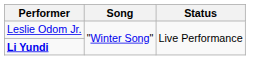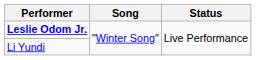(44, 29) normal -> (47, 29) bold
(28, 46) bold -> (26, 46) normal
